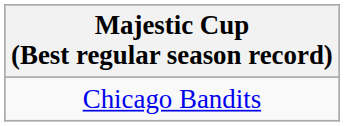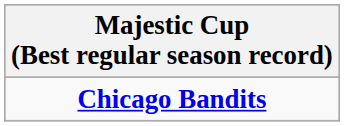(172, 98) normal -> (172, 98) bold
